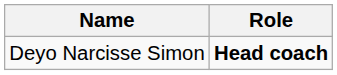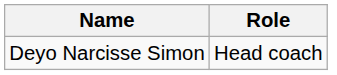(271, 52) bold -> (268, 52) normal
